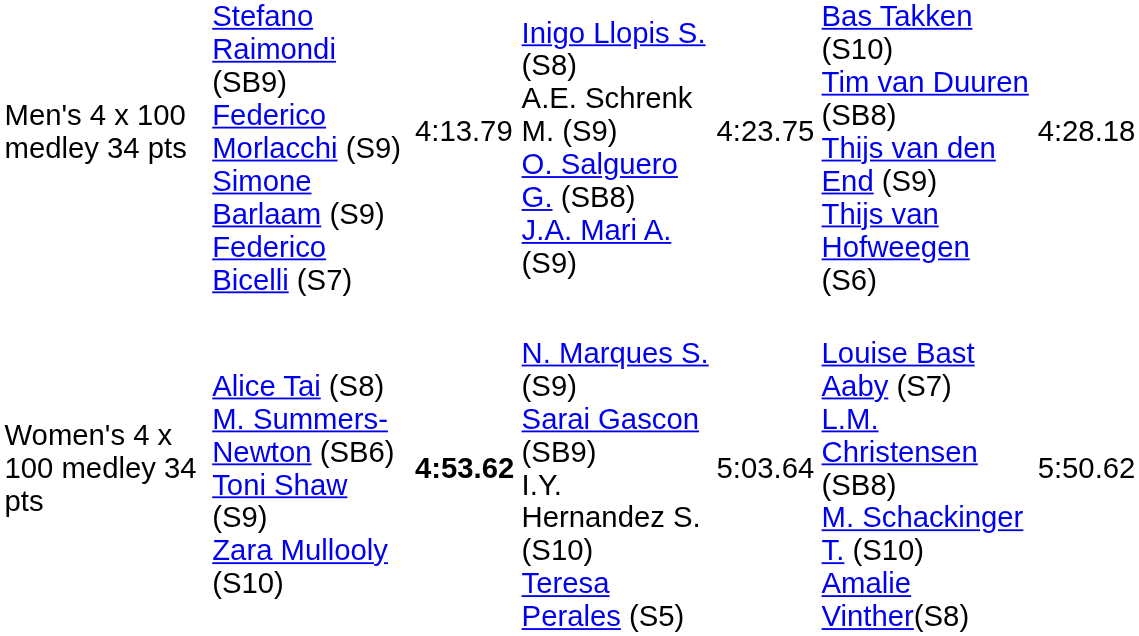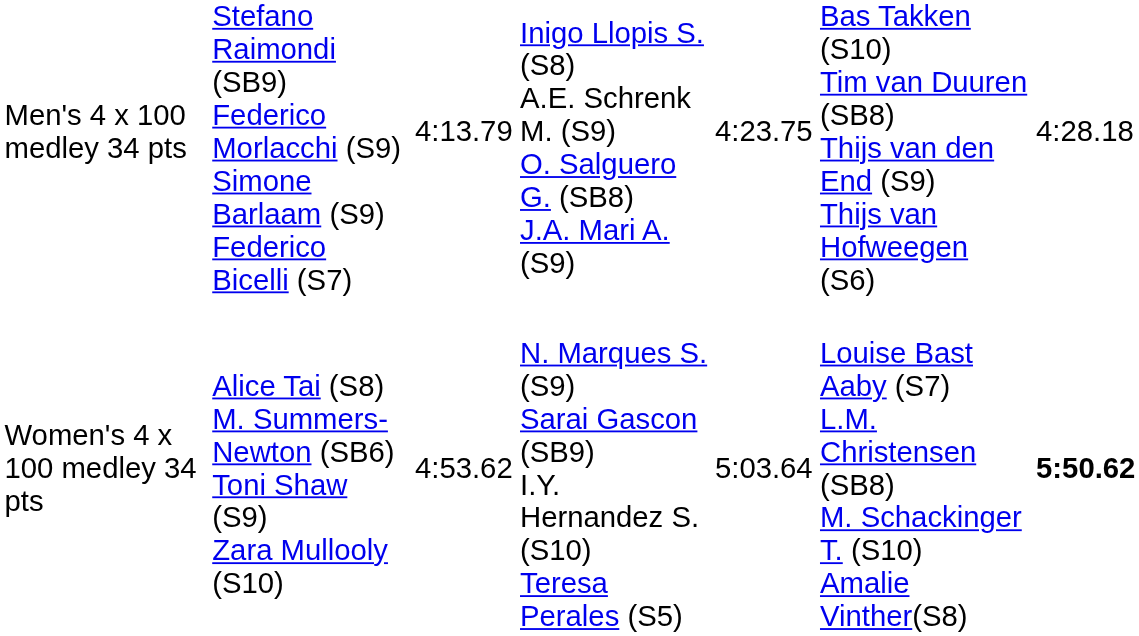(465, 468) bold -> (464, 468) normal
(1087, 468) normal -> (1086, 468) bold
